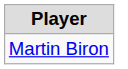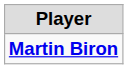(59, 48) normal -> (64, 48) bold
